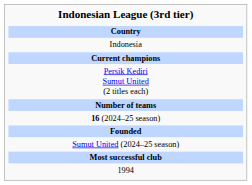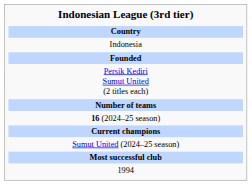(126, 58) Current champions -> (126, 58) Founded
(126, 131) Founded -> (126, 131) Current champions
